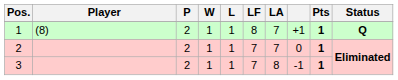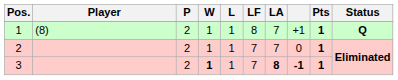(209, 65) normal -> (209, 65) bold
(276, 65) normal -> (276, 65) bold
(299, 65) normal -> (299, 65) bold
